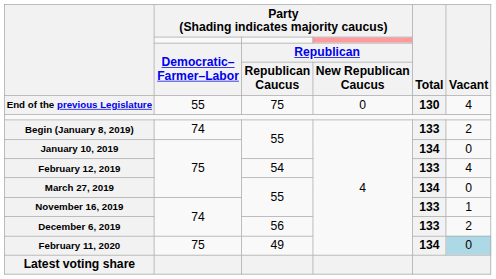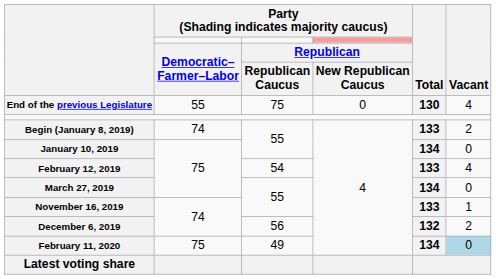(429, 226) 133 -> (429, 226) 132
